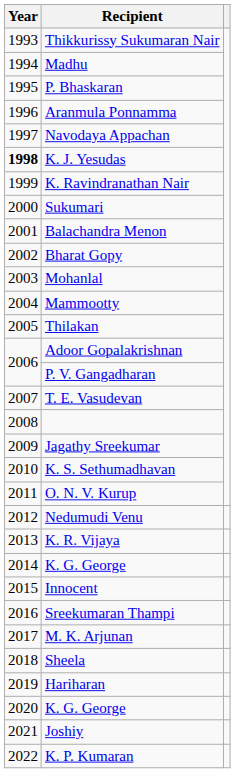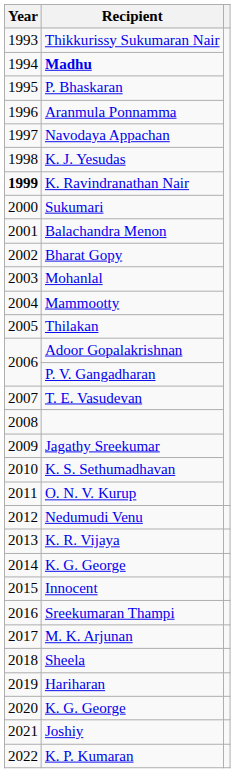(66, 64) normal -> (68, 64) bold
(23, 159) bold -> (23, 159) normal
(23, 183) normal -> (23, 183) bold
